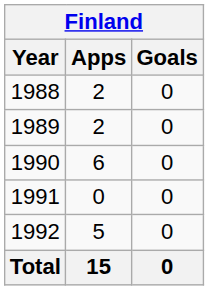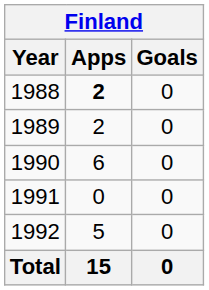(99, 92) normal -> (99, 92) bold
